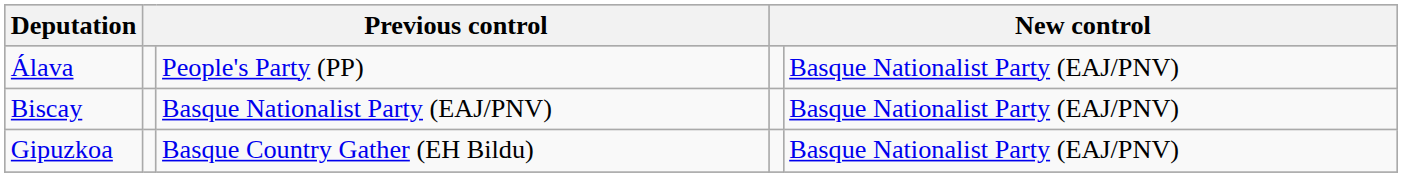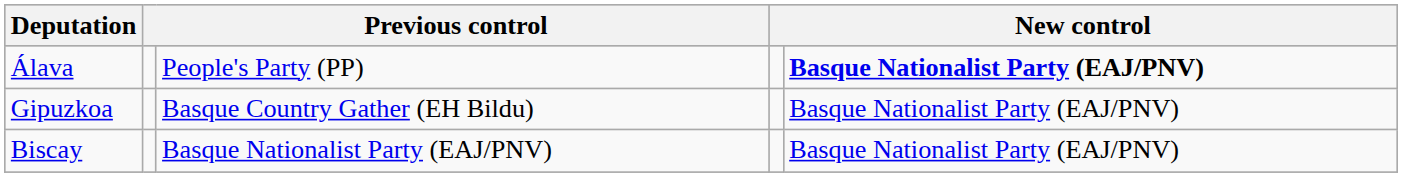(984, 66) normal -> (997, 66) bold
rows swapped: (47, 108) <-> (62, 150)
